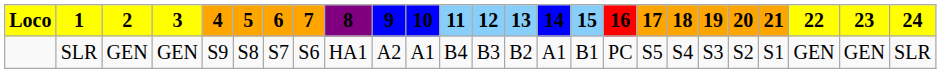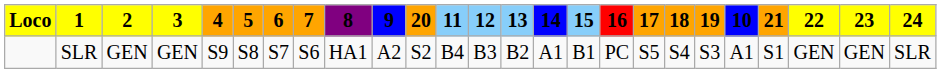columns swapped: (423, 20) <-> (743, 20)
